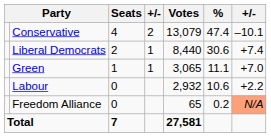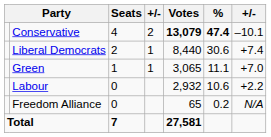(184, 31) normal -> (184, 31) bold
(218, 31) normal -> (218, 31) bold
(254, 104) lightsalmon background -> (254, 104) no background
